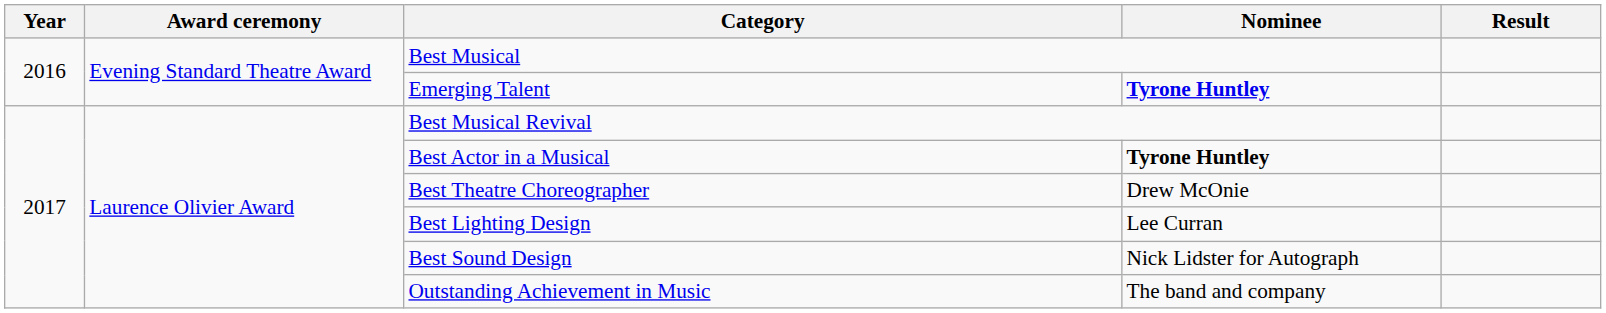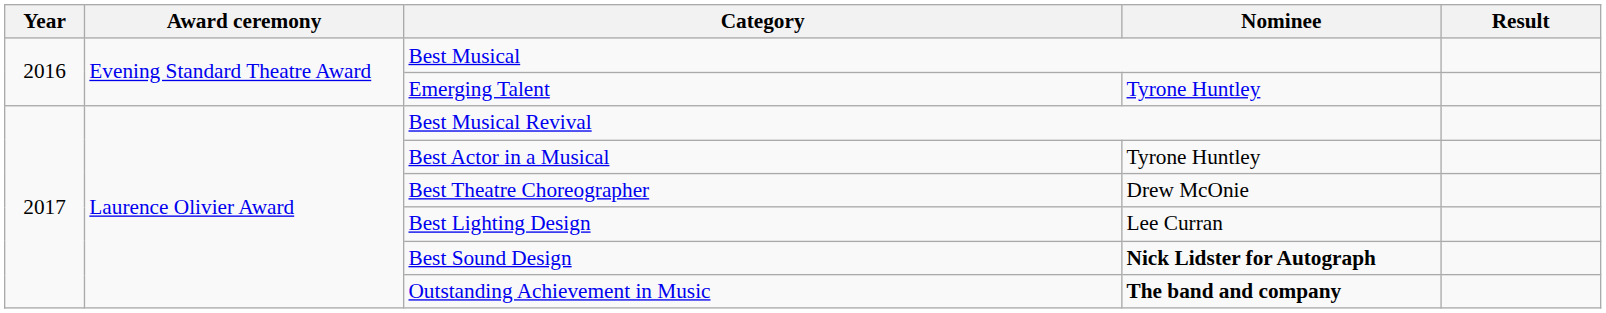(1198, 88) bold -> (1193, 88) normal
(1198, 156) bold -> (1193, 156) normal
(1243, 257) normal -> (1251, 257) bold
(1226, 291) normal -> (1234, 291) bold
